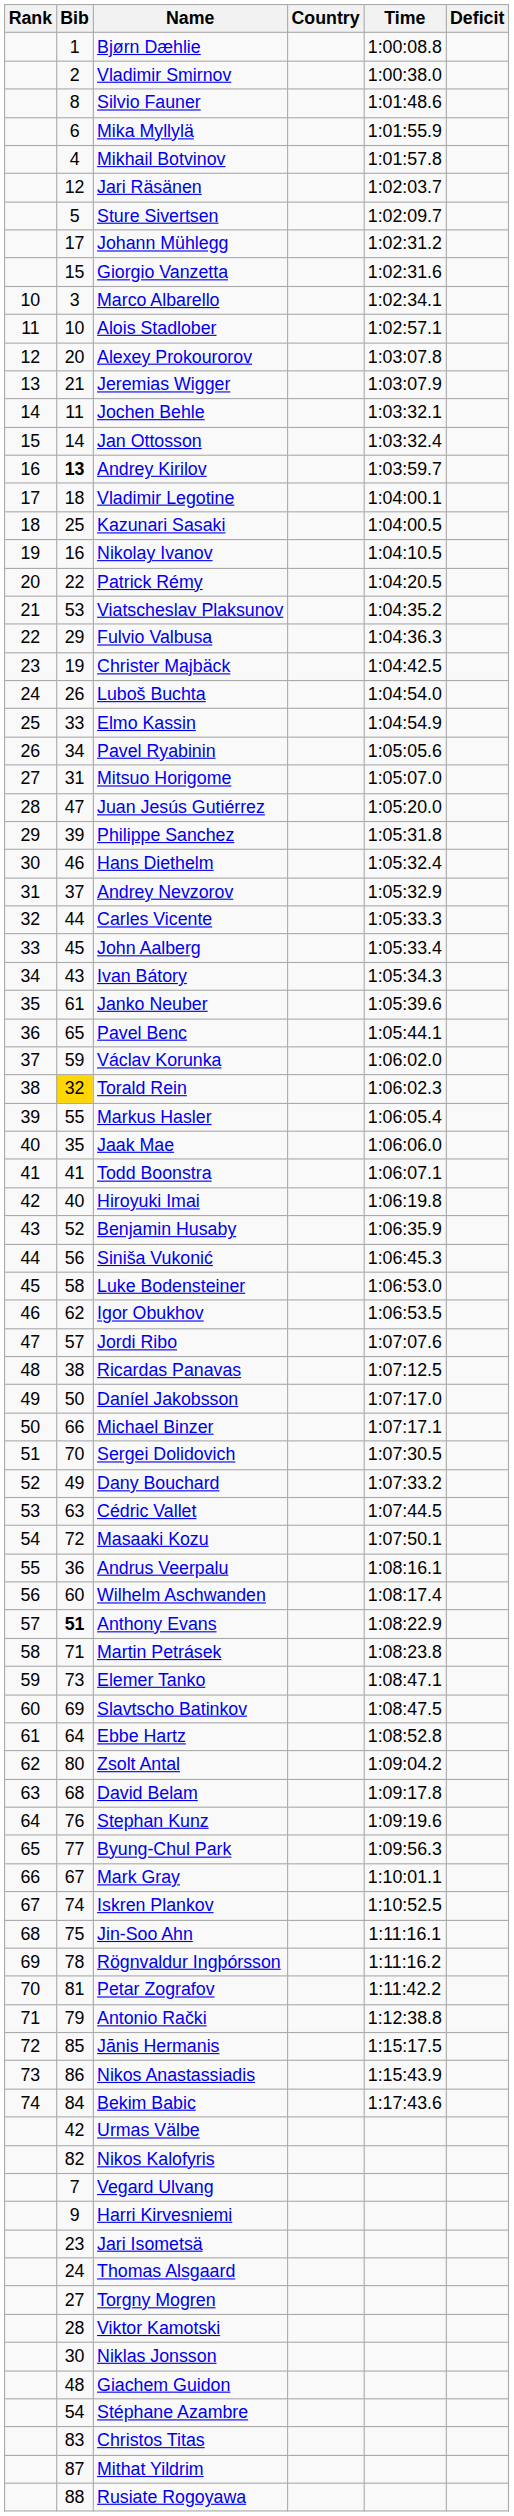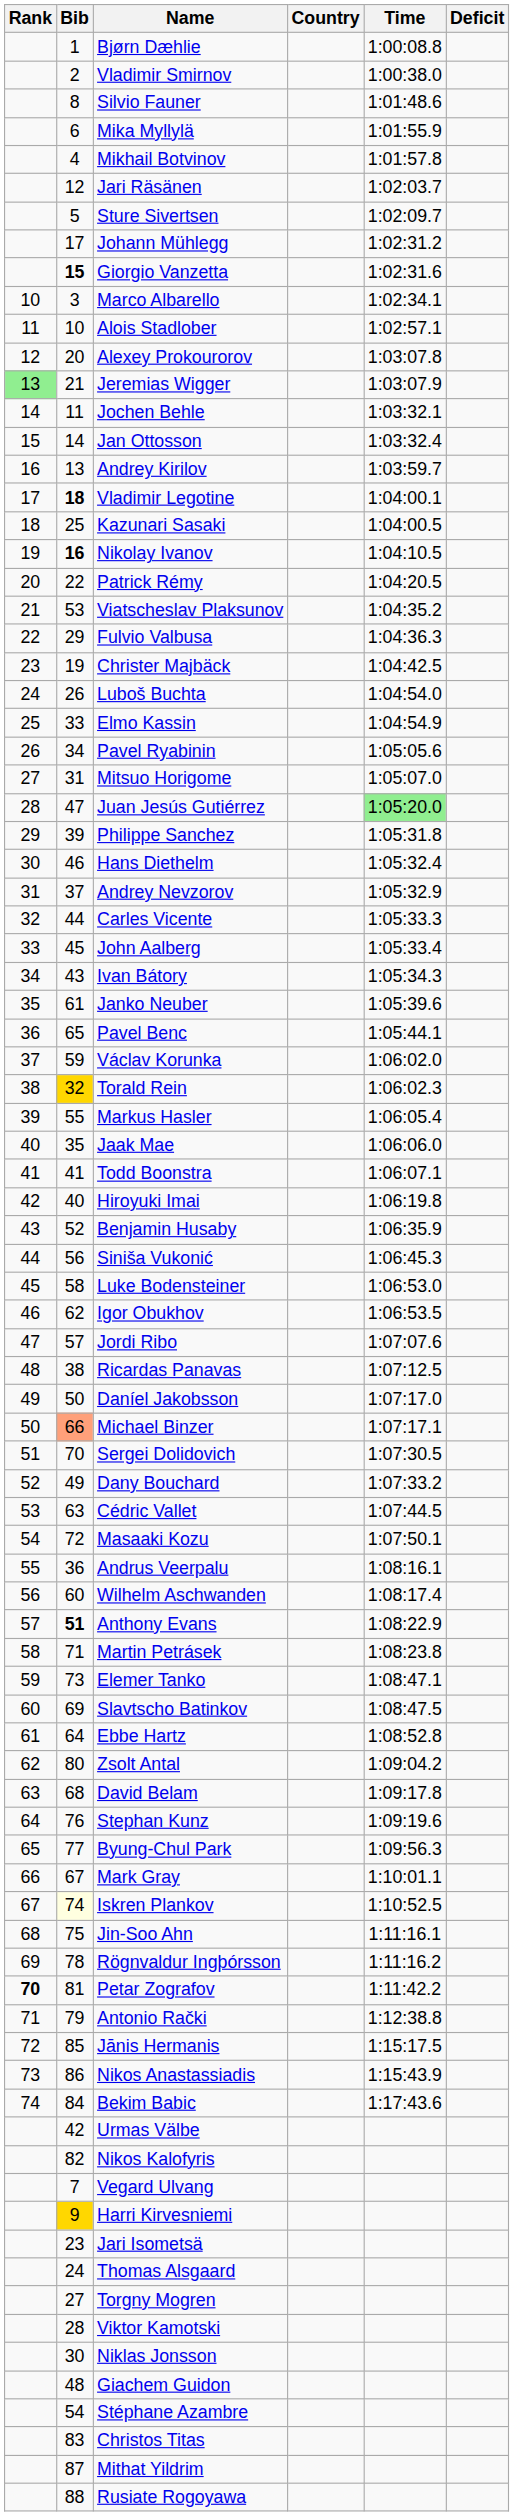(75, 272) normal -> (75, 272) bold
(30, 384) no background -> (30, 384) lightgreen background
(75, 469) bold -> (75, 469) normal
(75, 497) normal -> (75, 497) bold
(75, 553) normal -> (75, 553) bold
(405, 807) no background -> (405, 807) lightgreen background
(75, 1426) no background -> (75, 1426) lightsalmon background
(75, 1905) no background -> (75, 1905) lightyellow background
(30, 1990) normal -> (30, 1990) bold
(75, 2215) no background -> (75, 2215) gold background
